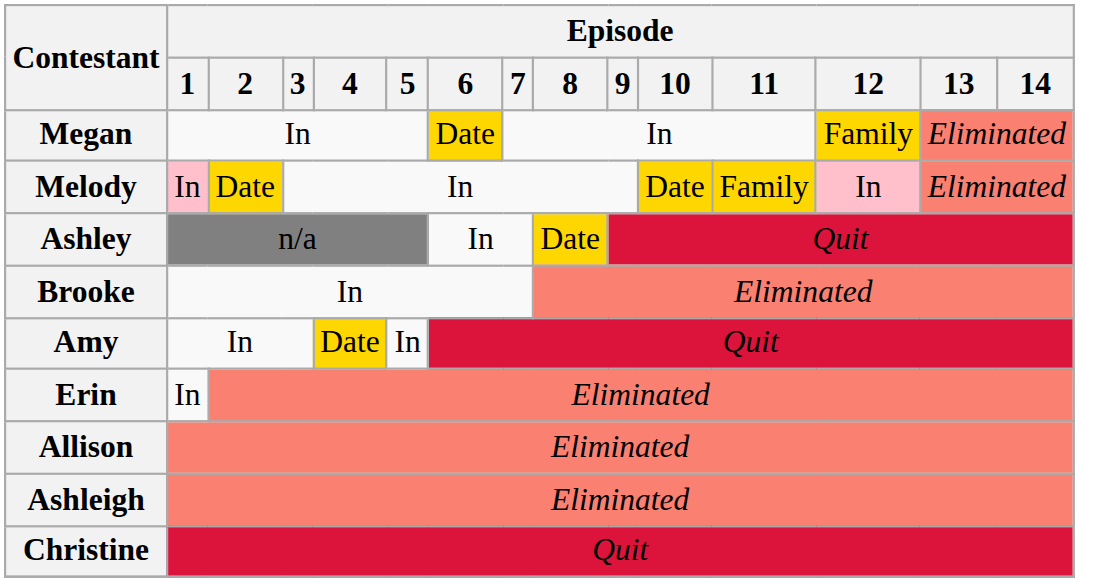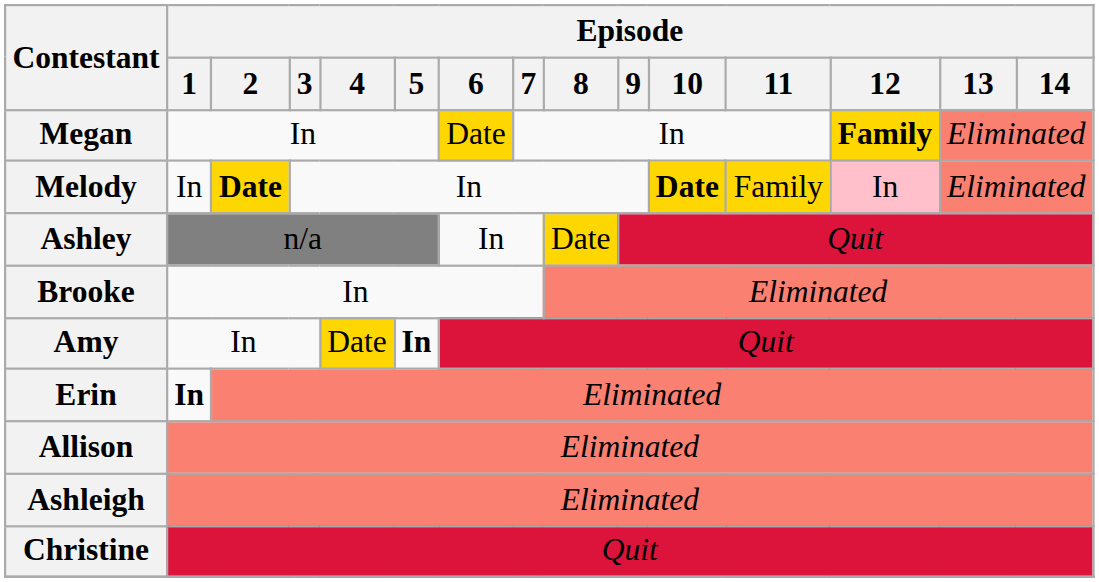(868, 134) normal -> (885, 134) bold
(187, 186) pink background -> (189, 186) no background
(245, 186) normal -> (250, 186) bold
(675, 186) normal -> (687, 186) bold
(408, 342) normal -> (416, 342) bold
(187, 394) normal -> (189, 394) bold
